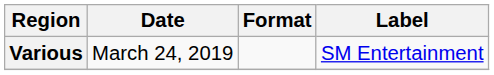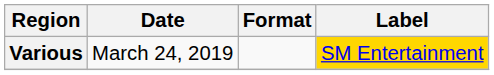(402, 52) no background -> (402, 52) gold background
